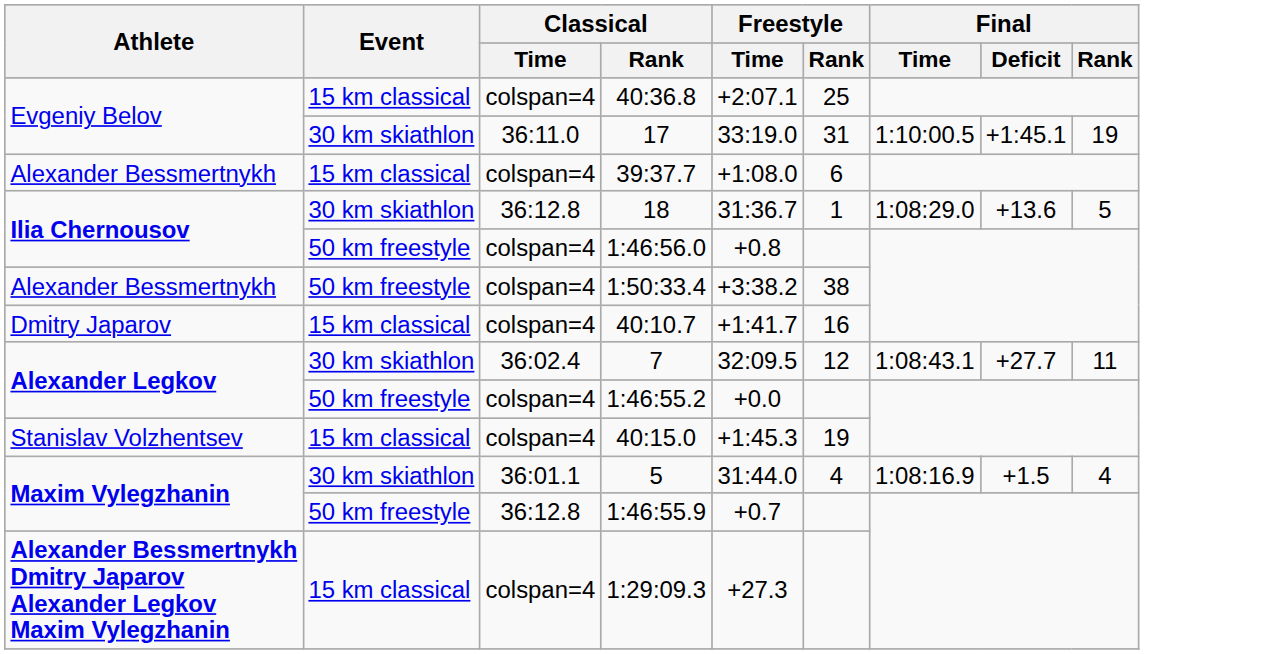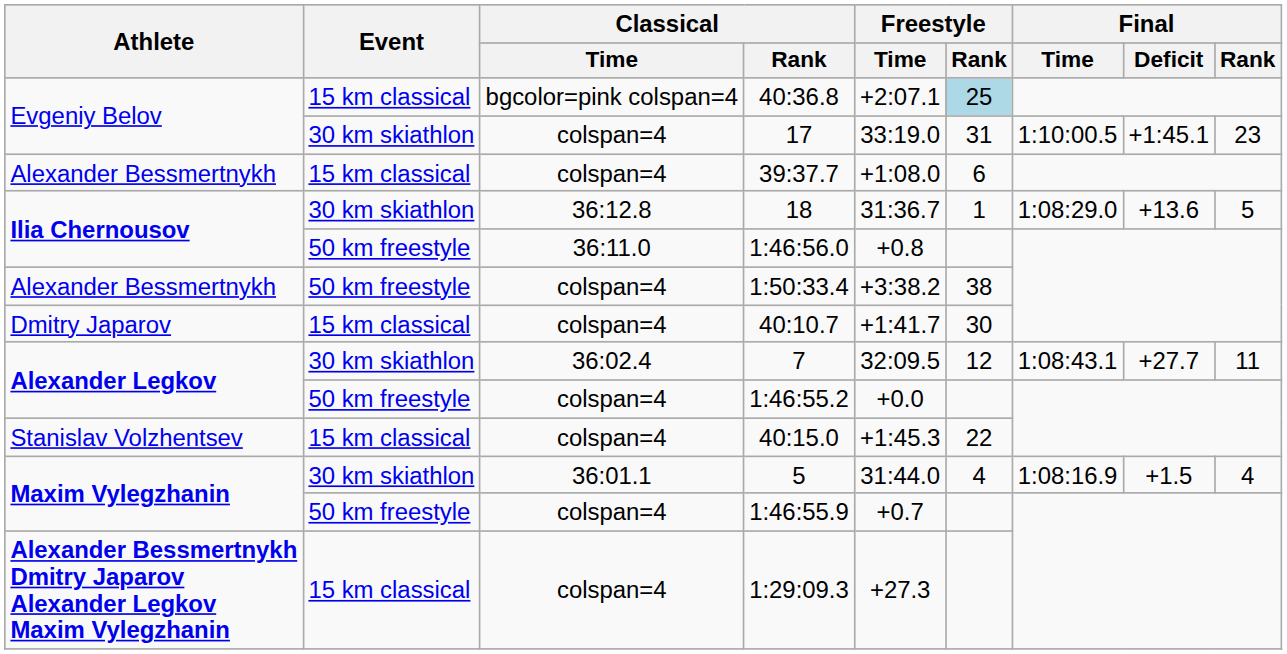(540, 98) colspan=4 -> (612, 98) bgcolor=pink colspan=4
(836, 98) no background -> (979, 98) lightblue background
(540, 135) 36:11.0 -> (612, 135) colspan=4
(1105, 135) 19 -> (1248, 135) 23
(540, 249) colspan=4 -> (612, 249) 36:11.0
(836, 324) 16 -> (979, 324) 30
(836, 437) 19 -> (979, 437) 22
(540, 513) 36:12.8 -> (612, 513) colspan=4
